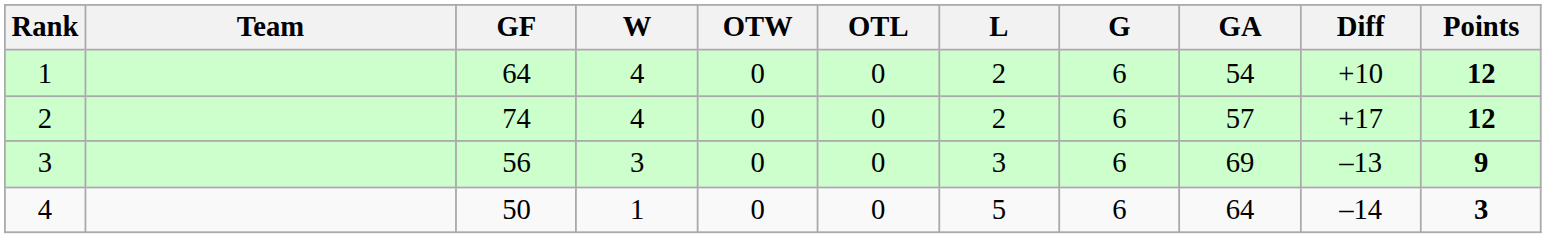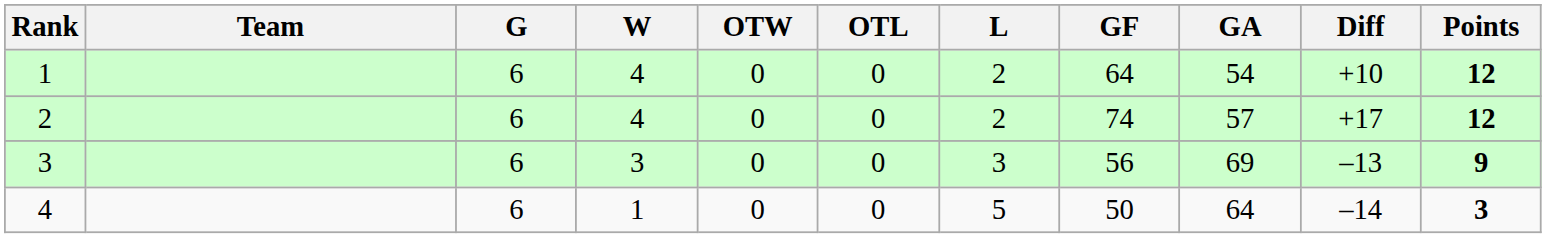columns swapped: (1119, 27) <-> (516, 27)
